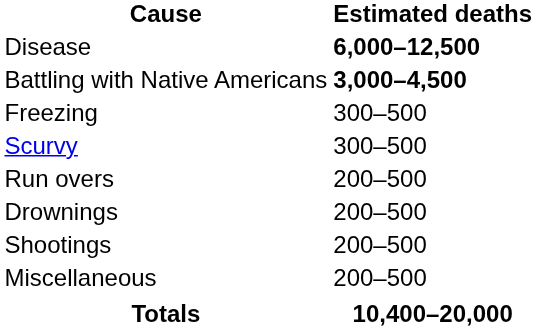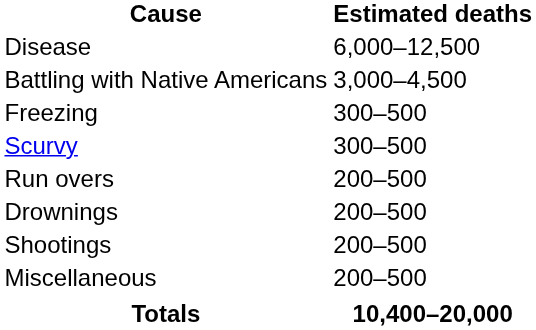(407, 46) bold -> (407, 46) normal
(400, 79) bold -> (400, 79) normal
